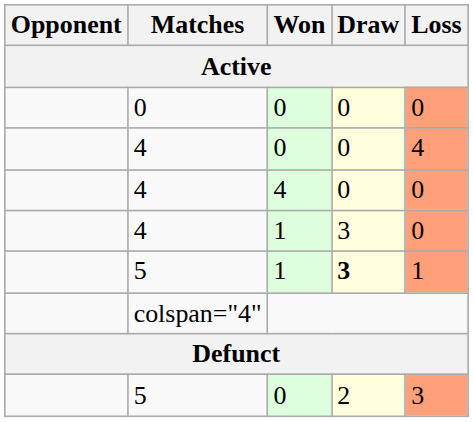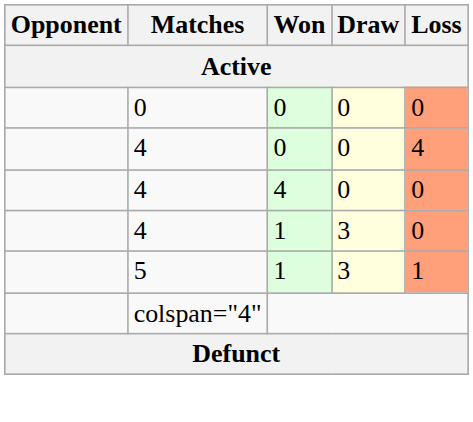(344, 271) bold -> (344, 271) normal
- row: (140, 395)
